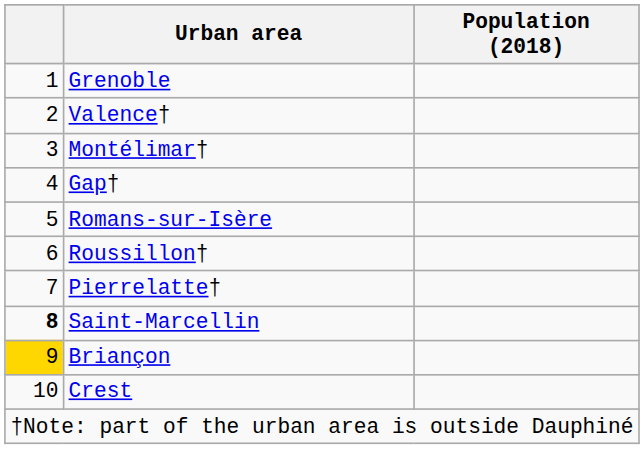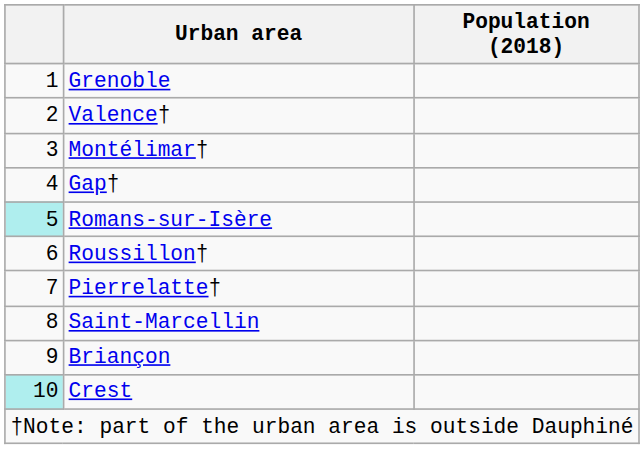(52, 219) no background -> (52, 219) paleturquoise background
(52, 323) bold -> (52, 323) normal
(52, 357) gold background -> (52, 357) no background
(46, 392) no background -> (46, 392) paleturquoise background
